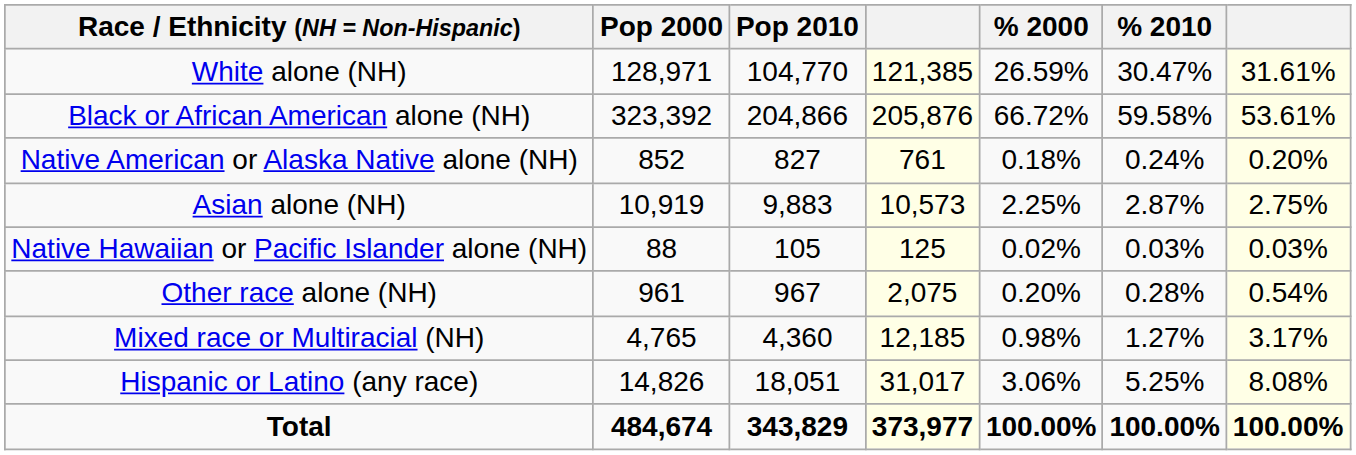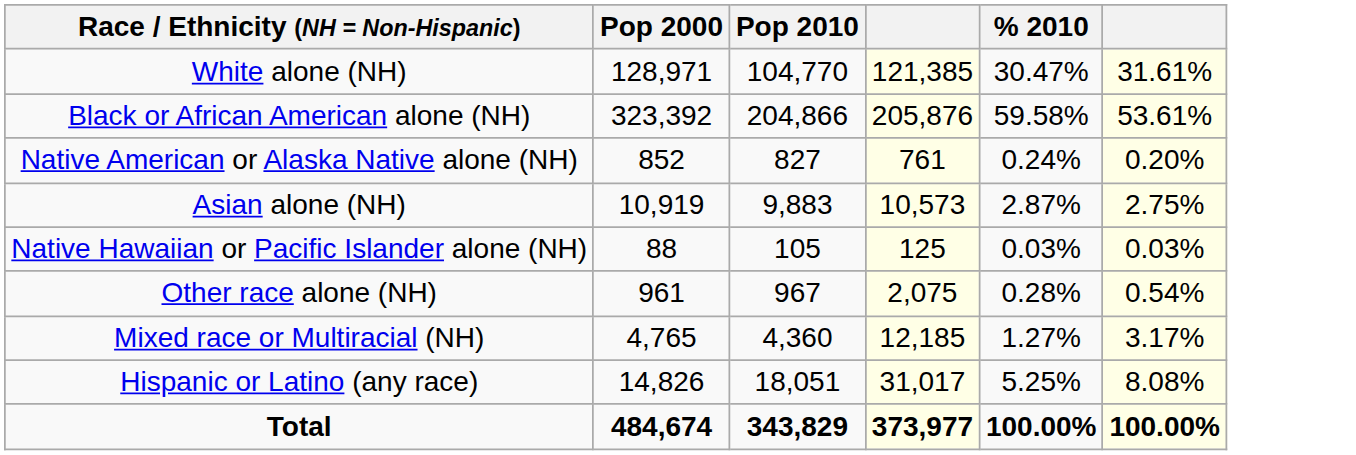- column: (1041, 26)
